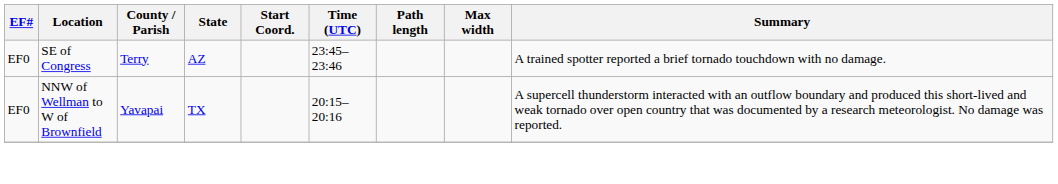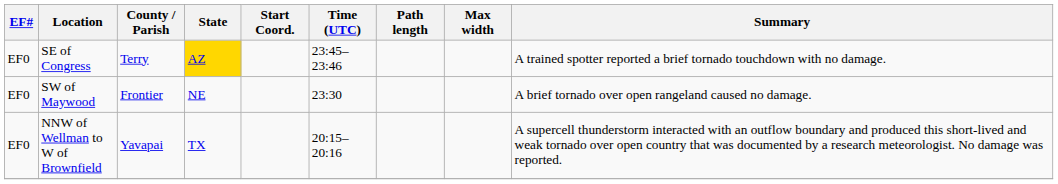(197, 58) no background -> (197, 58) gold background
+ row: (68, 94)
